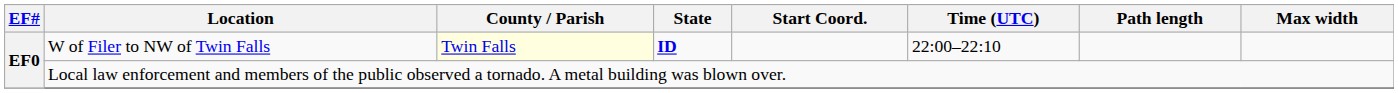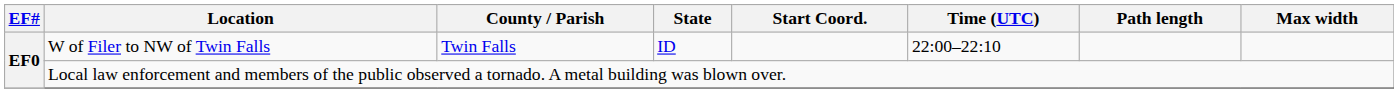(479, 46) lightyellow background -> (479, 46) no background
(667, 46) bold -> (666, 46) normal
